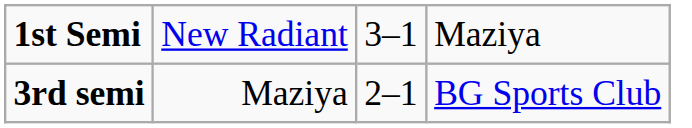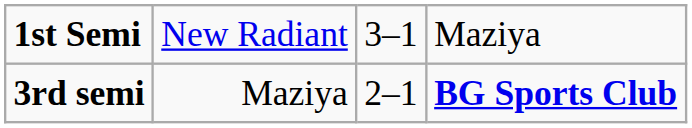(548, 92) normal -> (556, 92) bold
